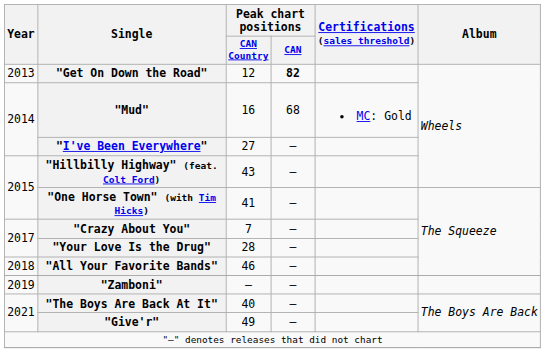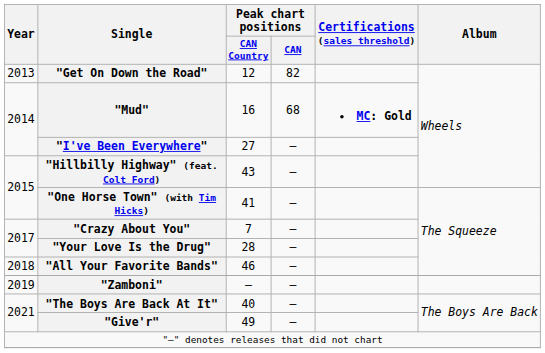(293, 73) bold -> (293, 73) normal
(367, 116) normal -> (367, 116) bold
